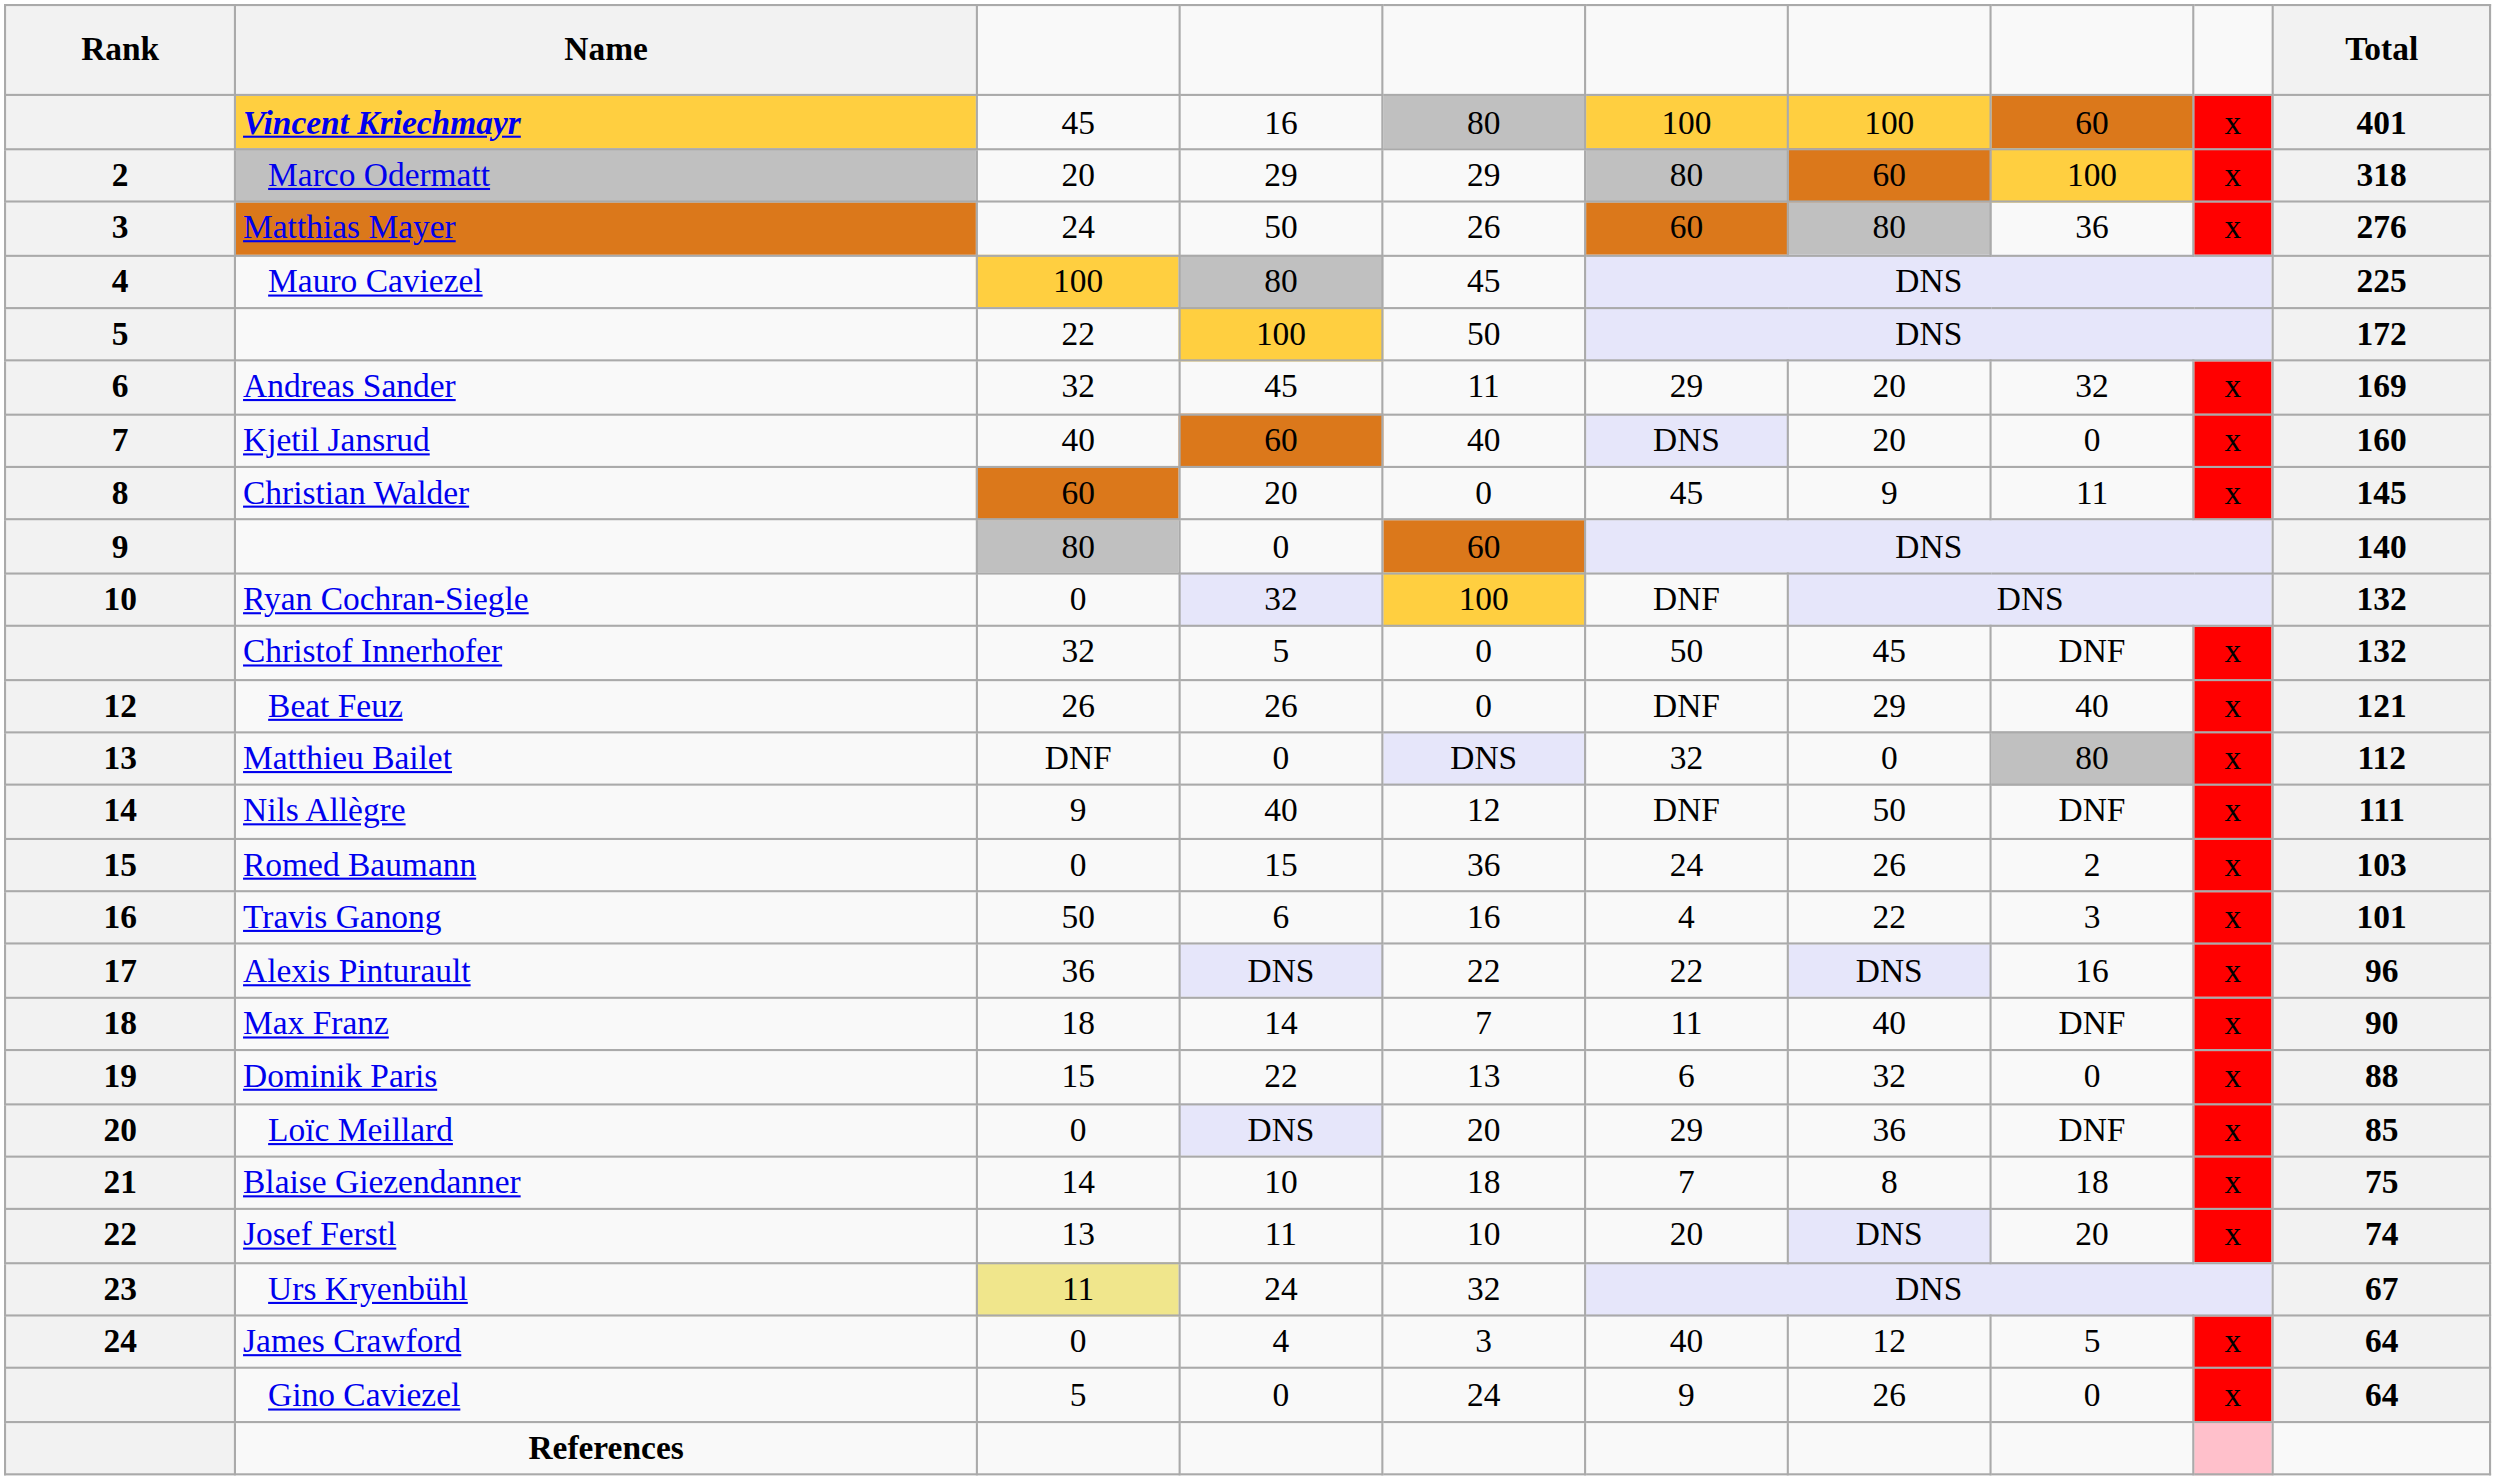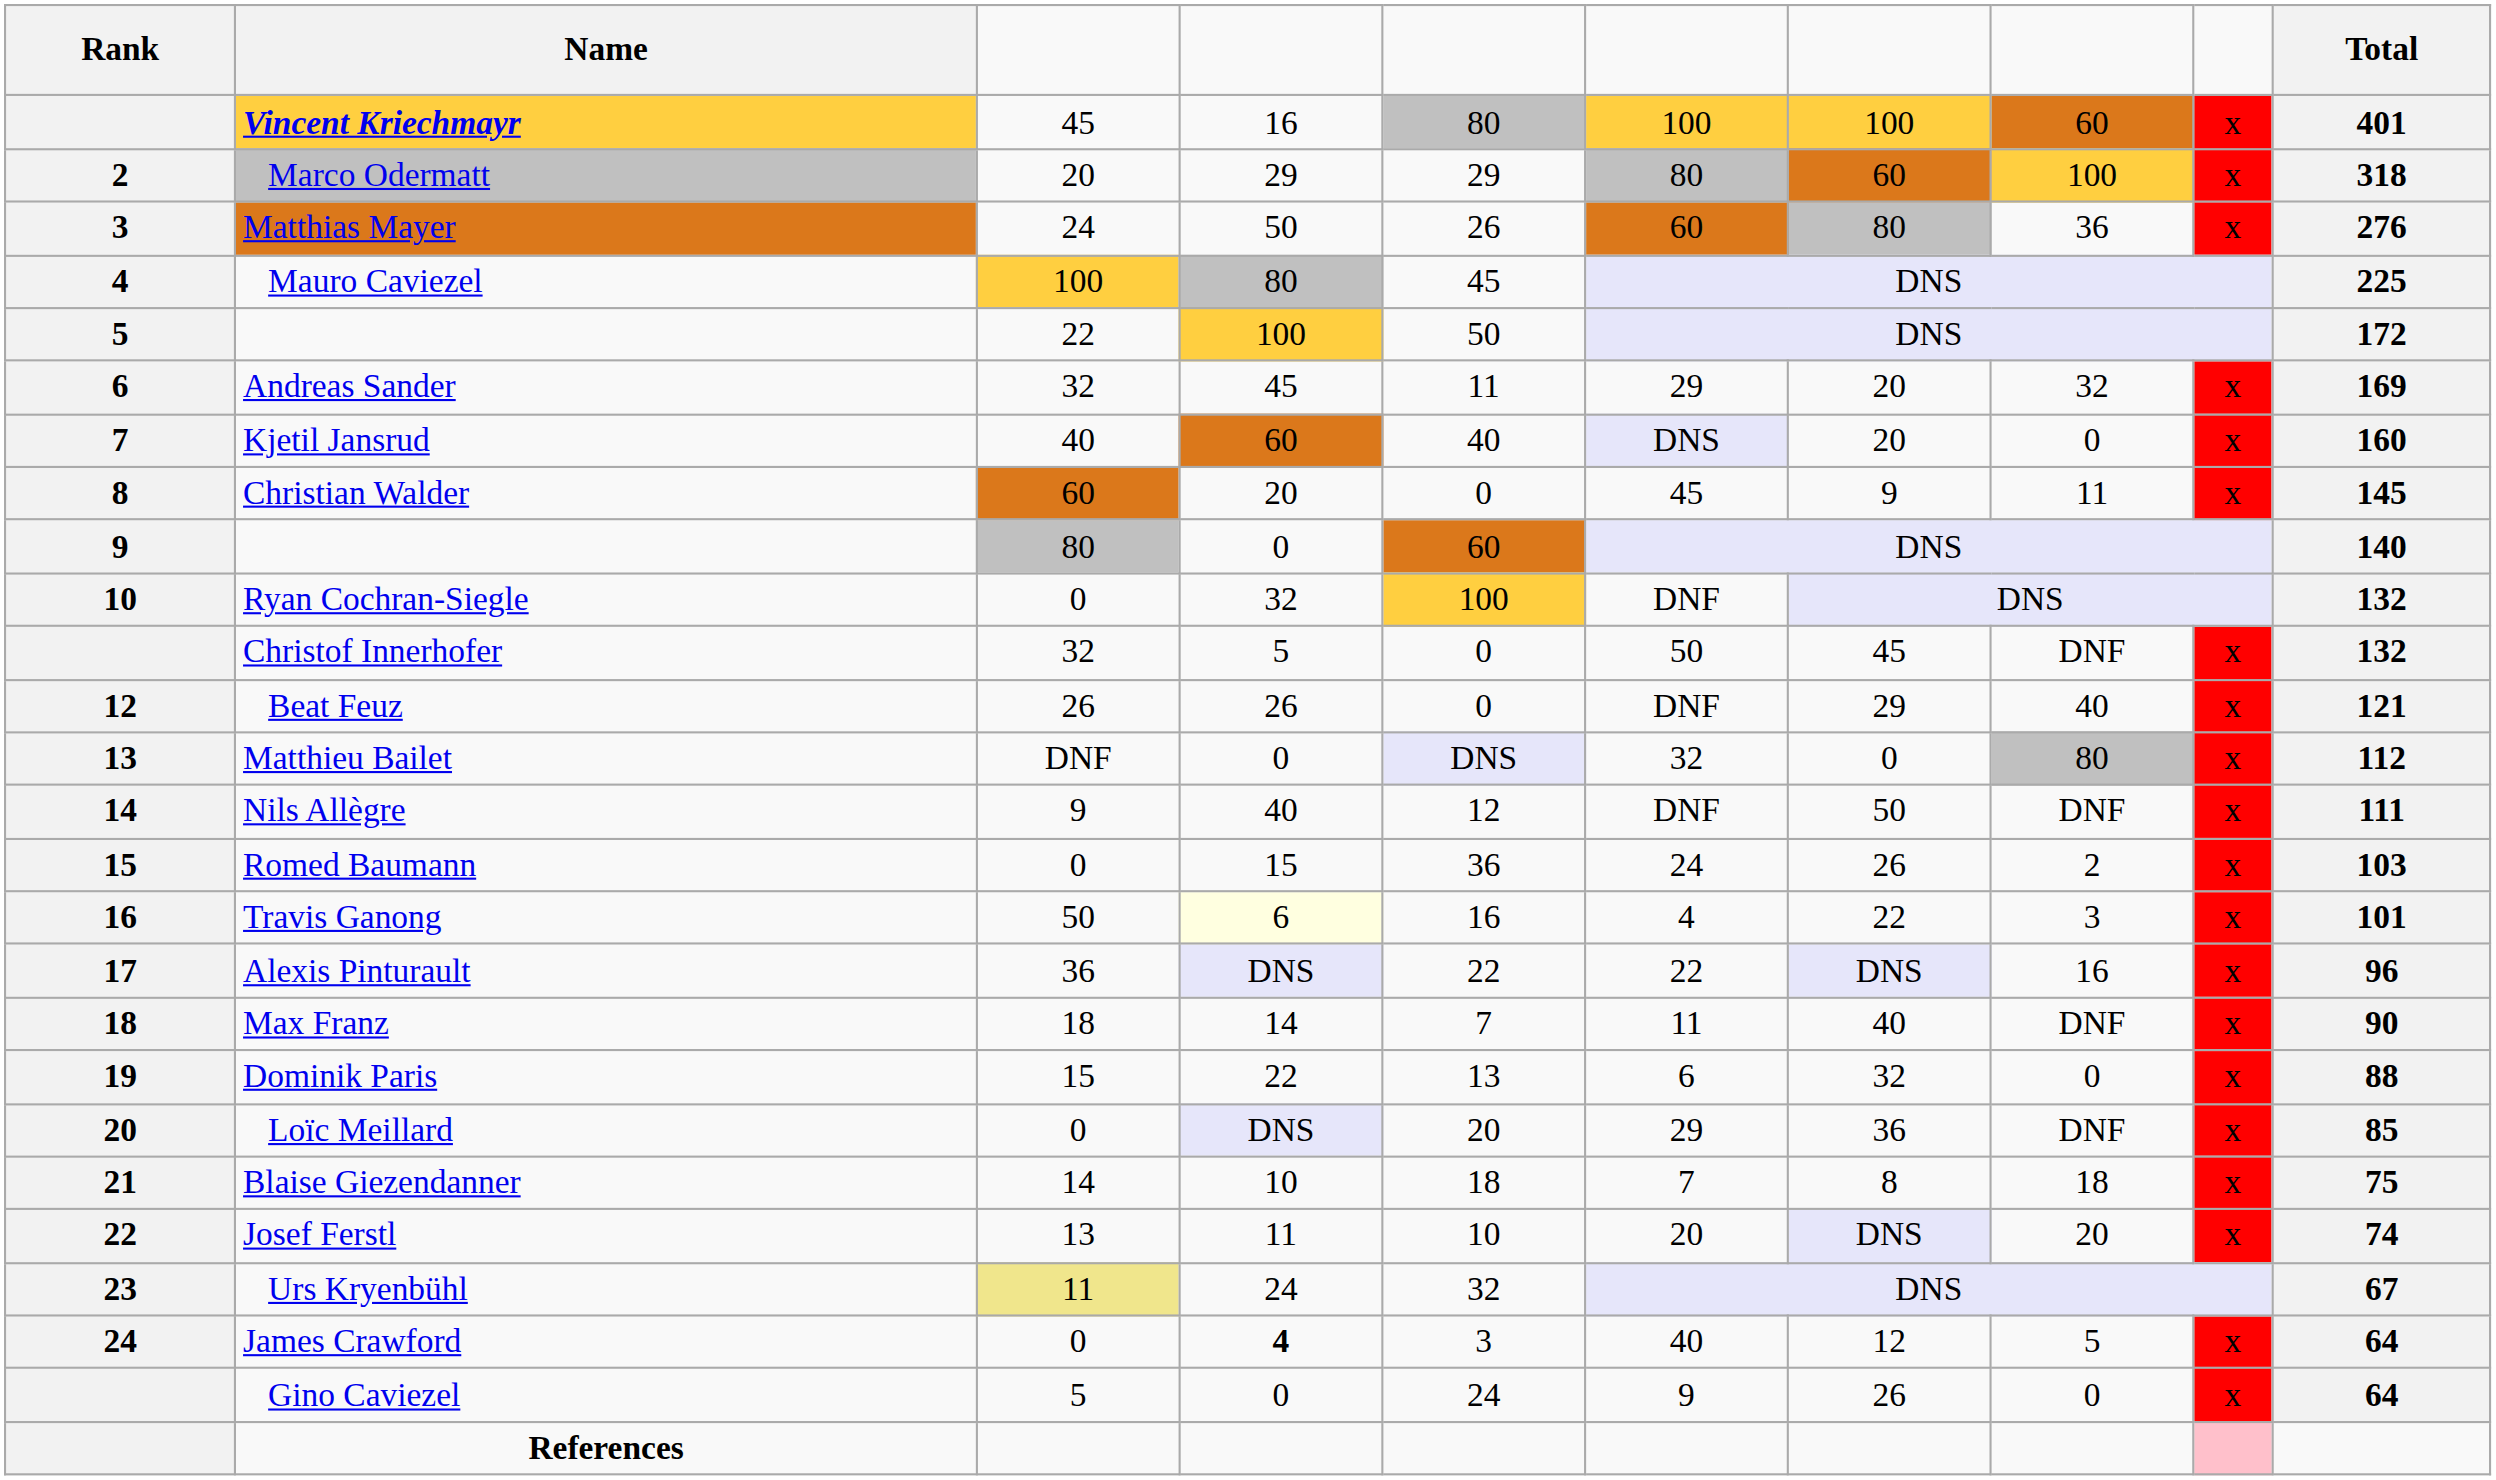(1281, 598) lavender background -> (1281, 598) no background
(1281, 917) no background -> (1281, 917) lightyellow background
(1281, 1341) normal -> (1281, 1341) bold
